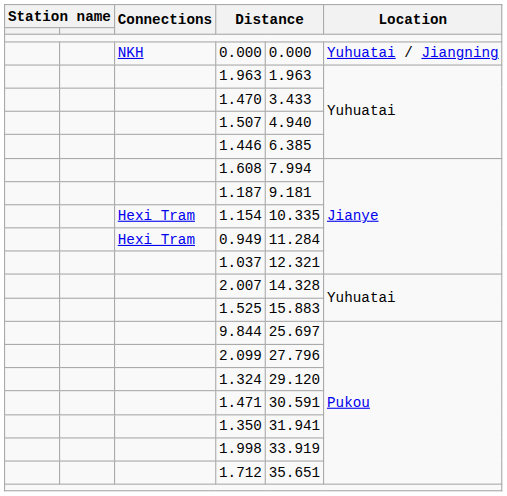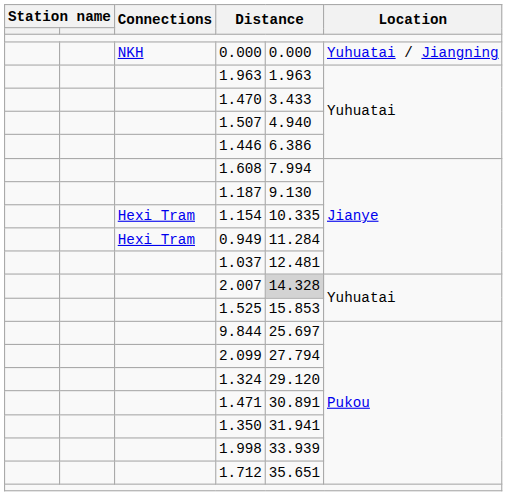(290, 146) 6.385 -> (290, 146) 6.386
(290, 193) 9.181 -> (290, 193) 9.130
(294, 263) 12.321 -> (294, 263) 12.481
(294, 286) no background -> (294, 286) lightgrey background
(294, 309) 15.883 -> (294, 309) 15.853
(294, 356) 27.796 -> (294, 356) 27.794
(294, 403) 30.591 -> (294, 403) 30.891
(294, 449) 33.919 -> (294, 449) 33.939
